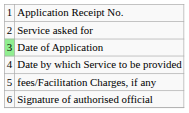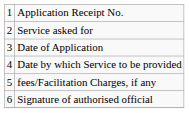(10, 47) lightgreen background -> (10, 47) no background
